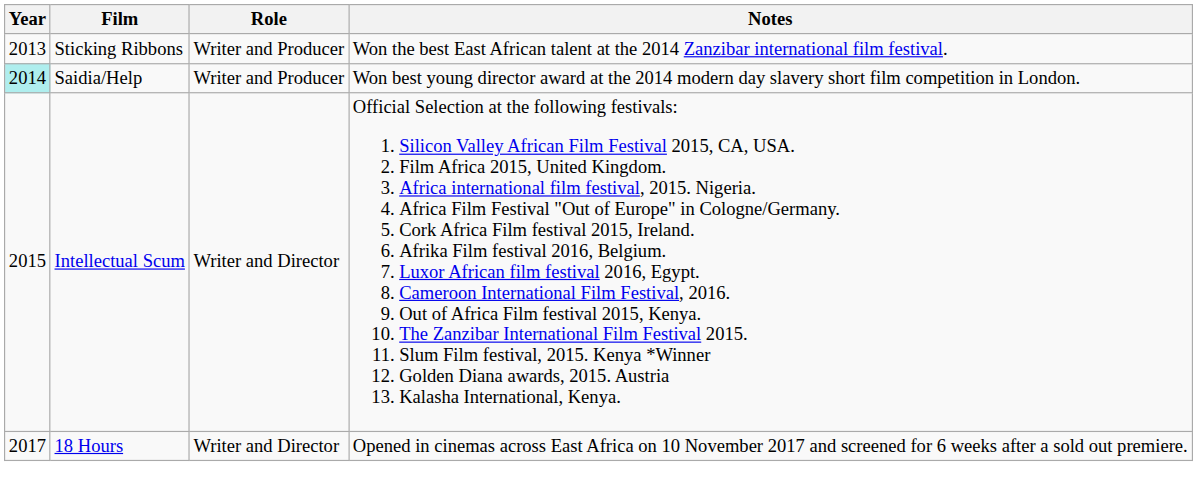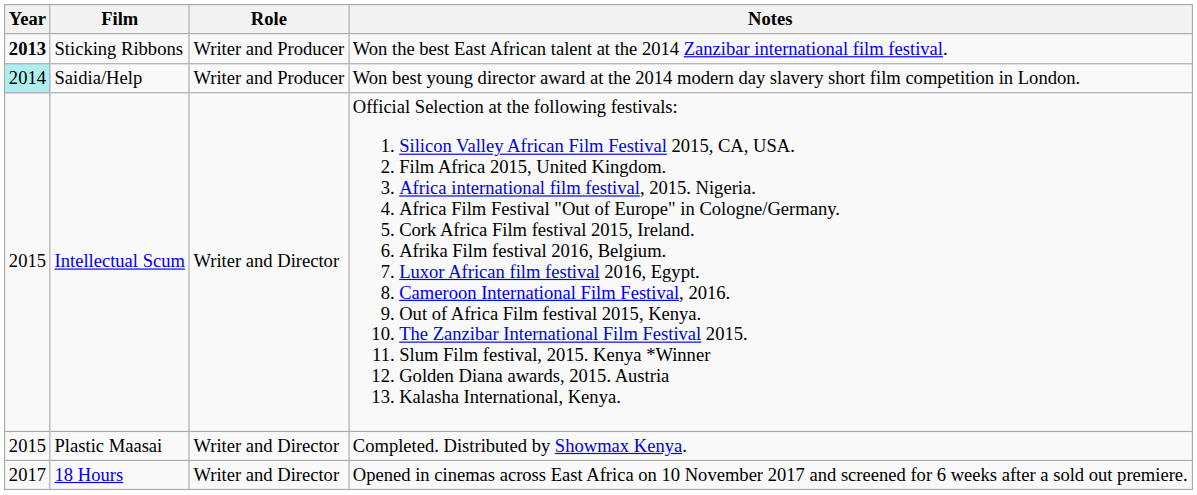(27, 48) normal -> (27, 48) bold
+ row: (108, 445)
